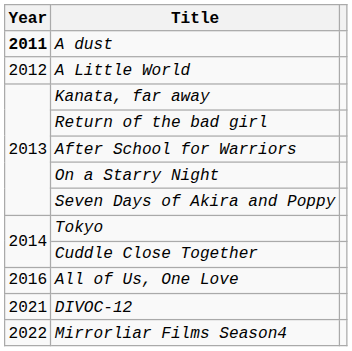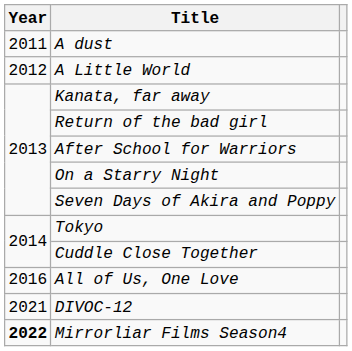(28, 44) bold -> (28, 44) normal
(28, 333) normal -> (28, 333) bold
